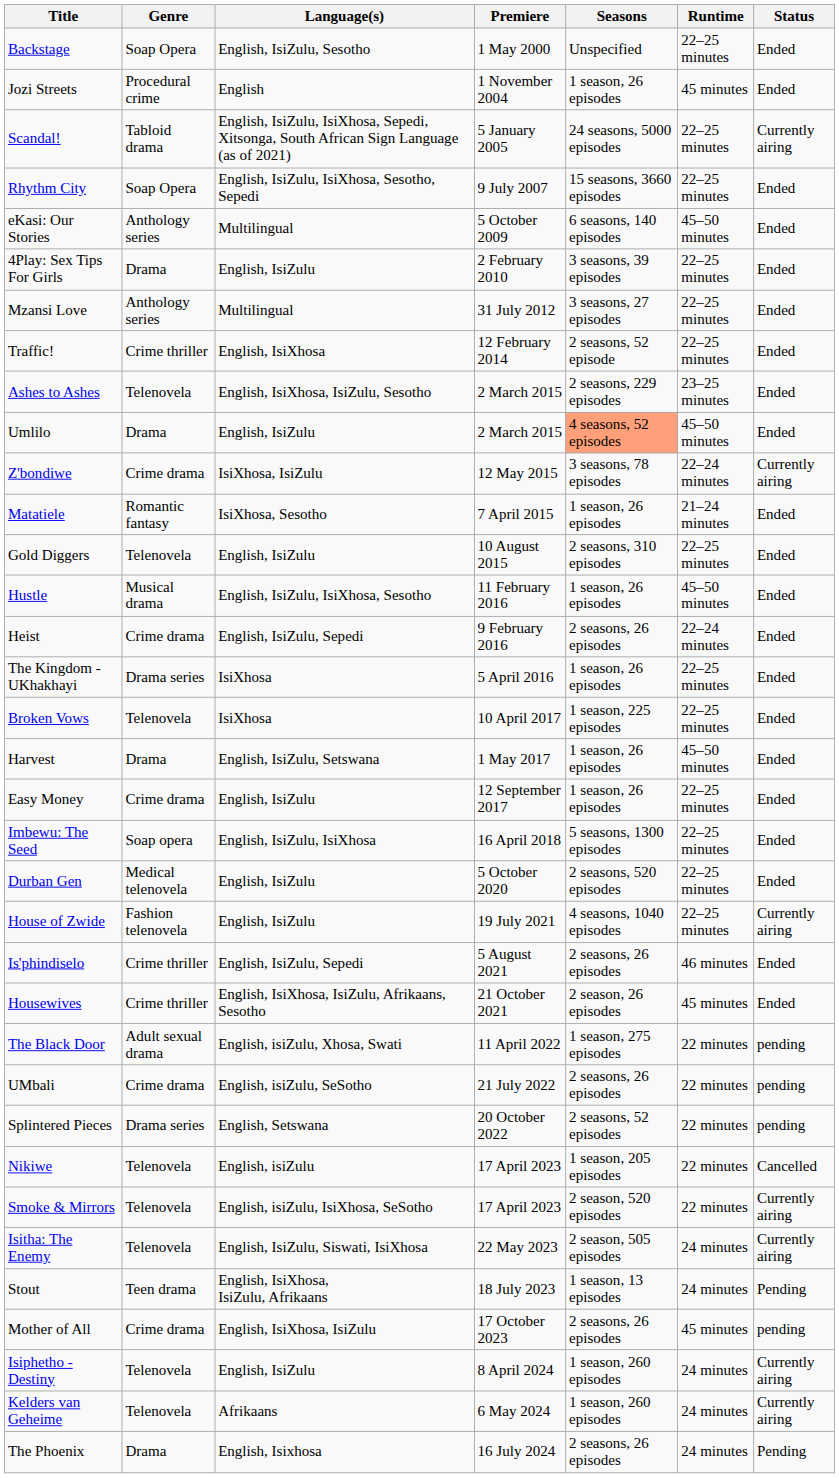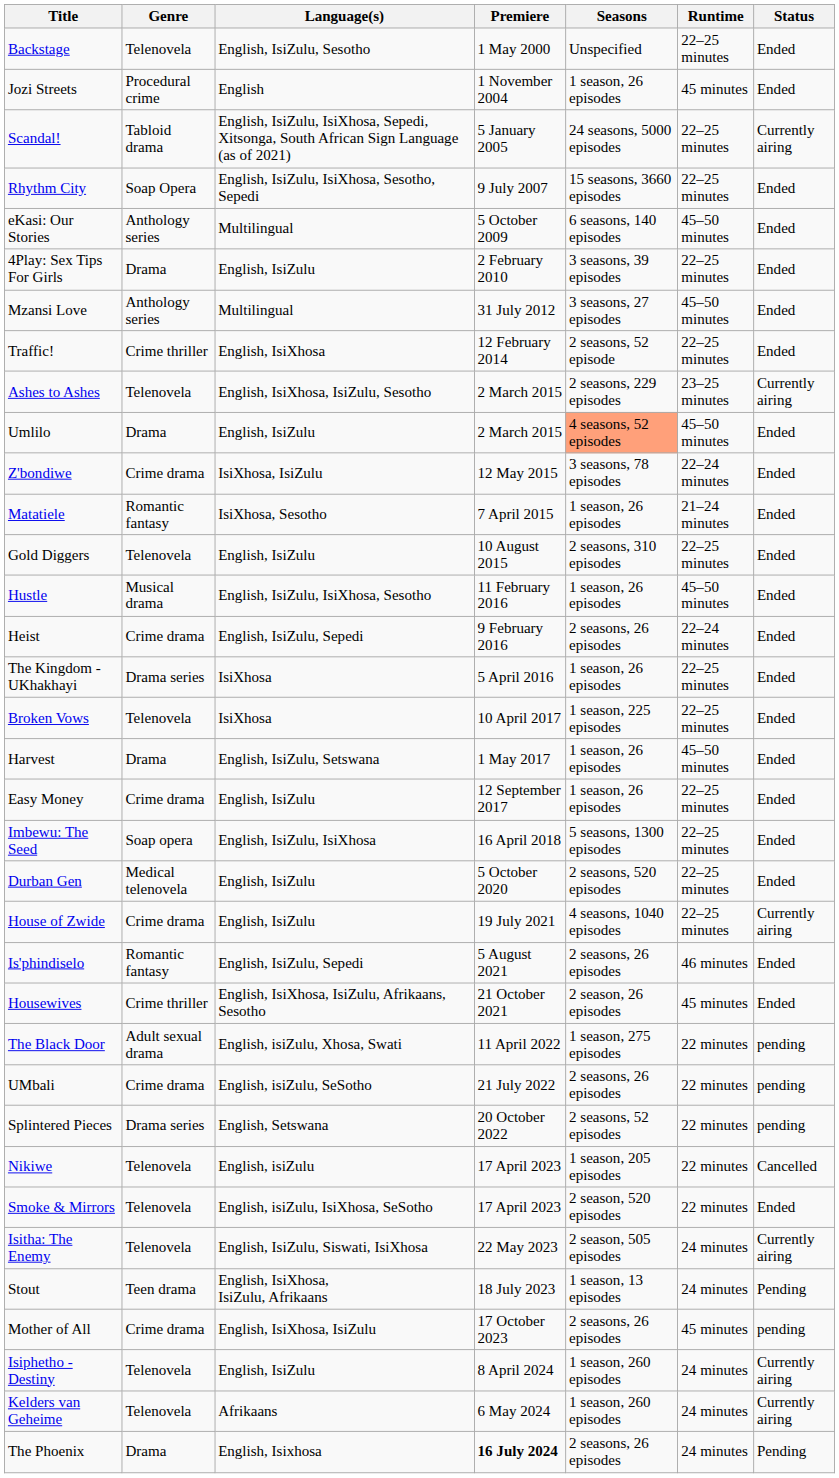(161, 48) Soap Opera -> (158, 48) Telenovela
(705, 310) 22–25 minutes -> (705, 310) 45–50 minutes
(776, 391) Ended -> (786, 391) Currently airing
(786, 473) Currently airing -> (776, 473) Ended
(156, 921) Fashion telenovela -> (165, 921) Crime drama
(167, 962) Crime thriller -> (155, 962) Romantic fantasy
(786, 1207) Currently airing -> (776, 1207) Ended
(516, 1451) normal -> (518, 1451) bold
